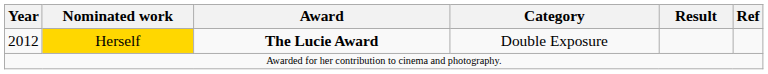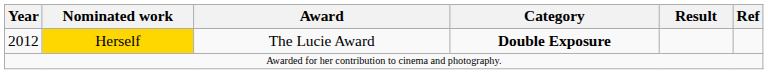(322, 41) bold -> (322, 41) normal
(554, 41) normal -> (554, 41) bold
